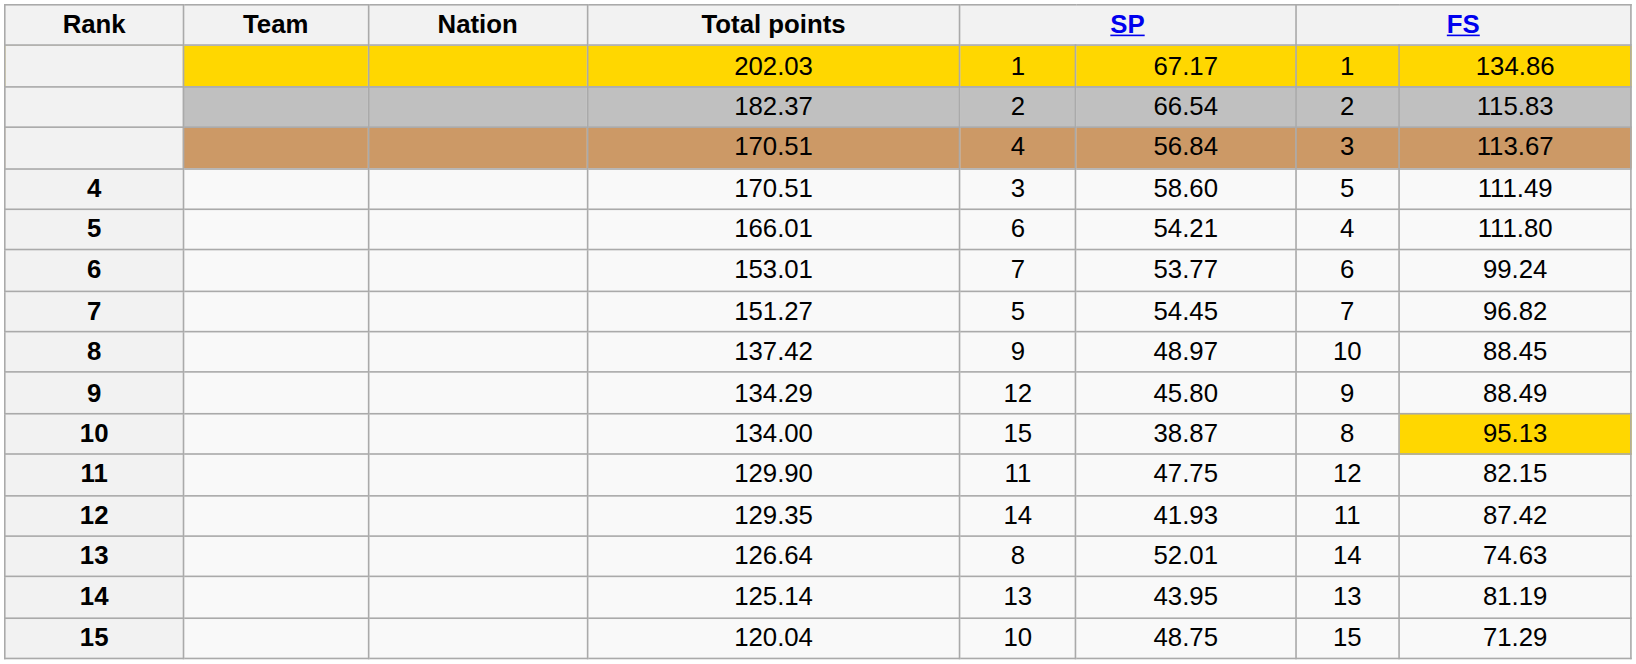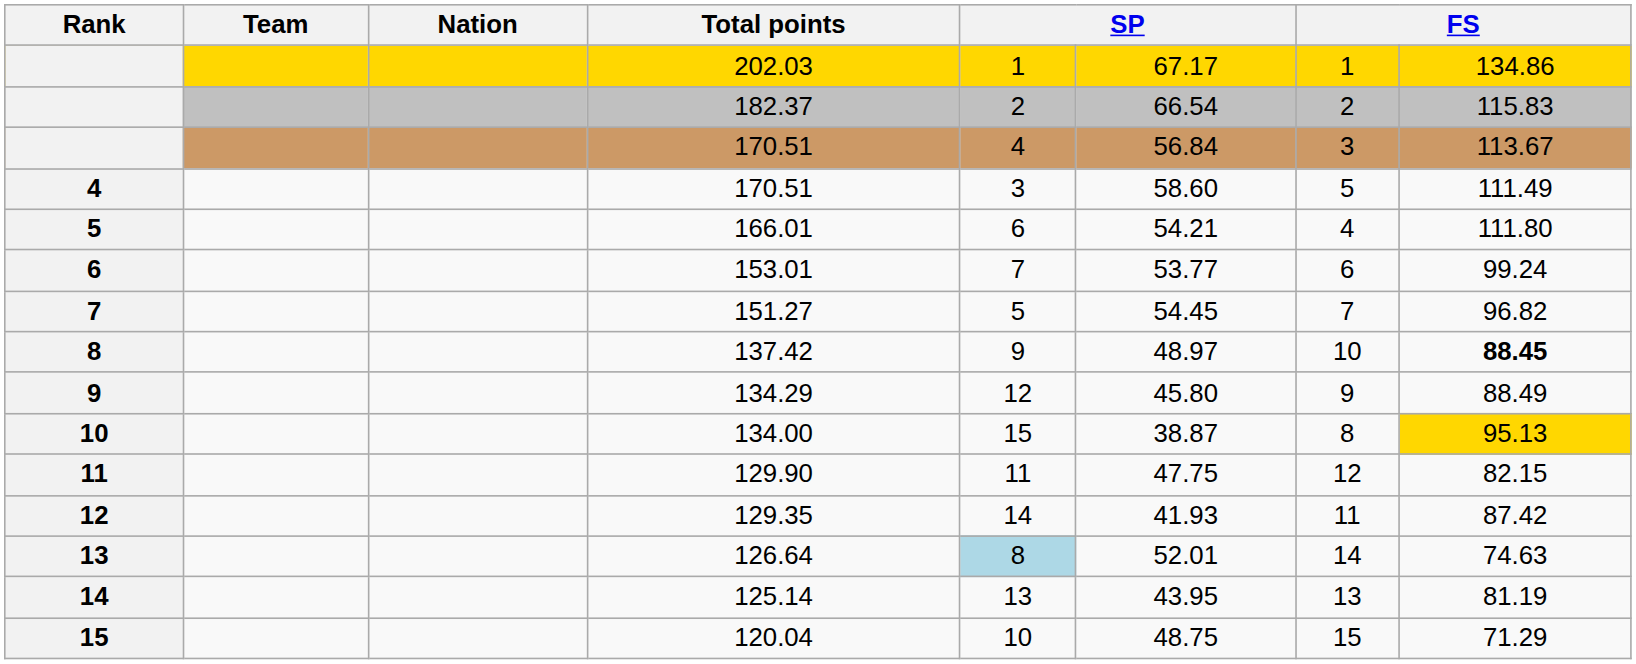(1515, 351) normal -> (1515, 351) bold
(1018, 556) no background -> (1018, 556) lightblue background
